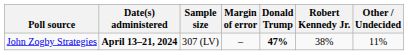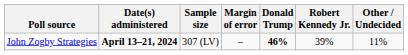(278, 41) 47% -> (278, 41) 46%
(324, 41) 38% -> (324, 41) 39%
